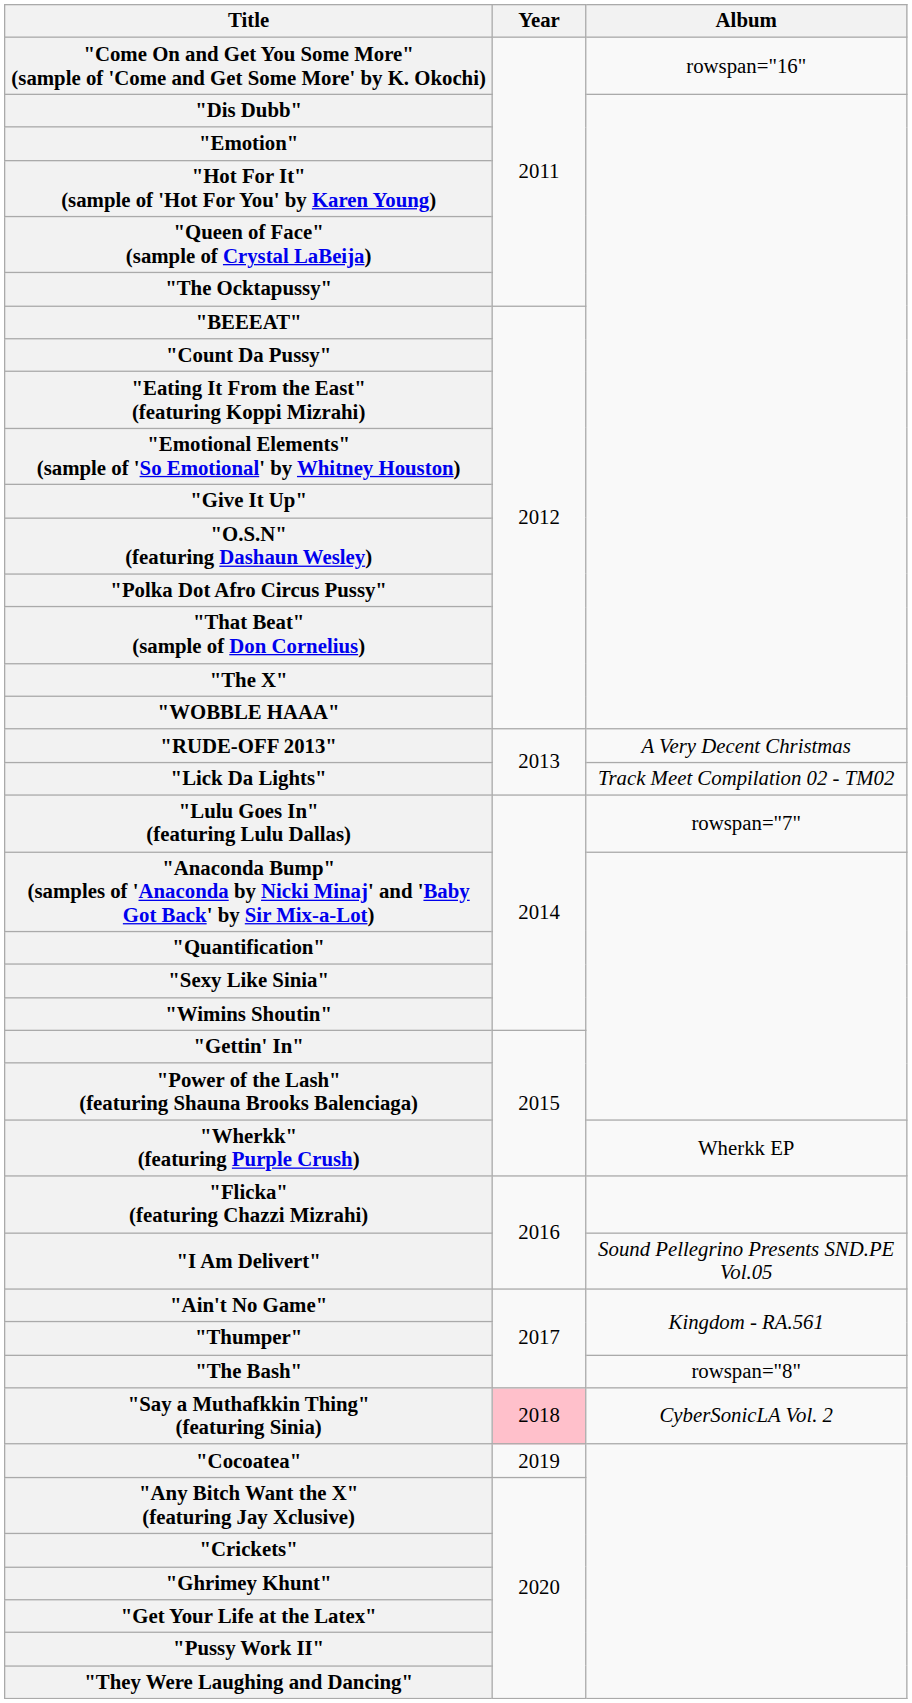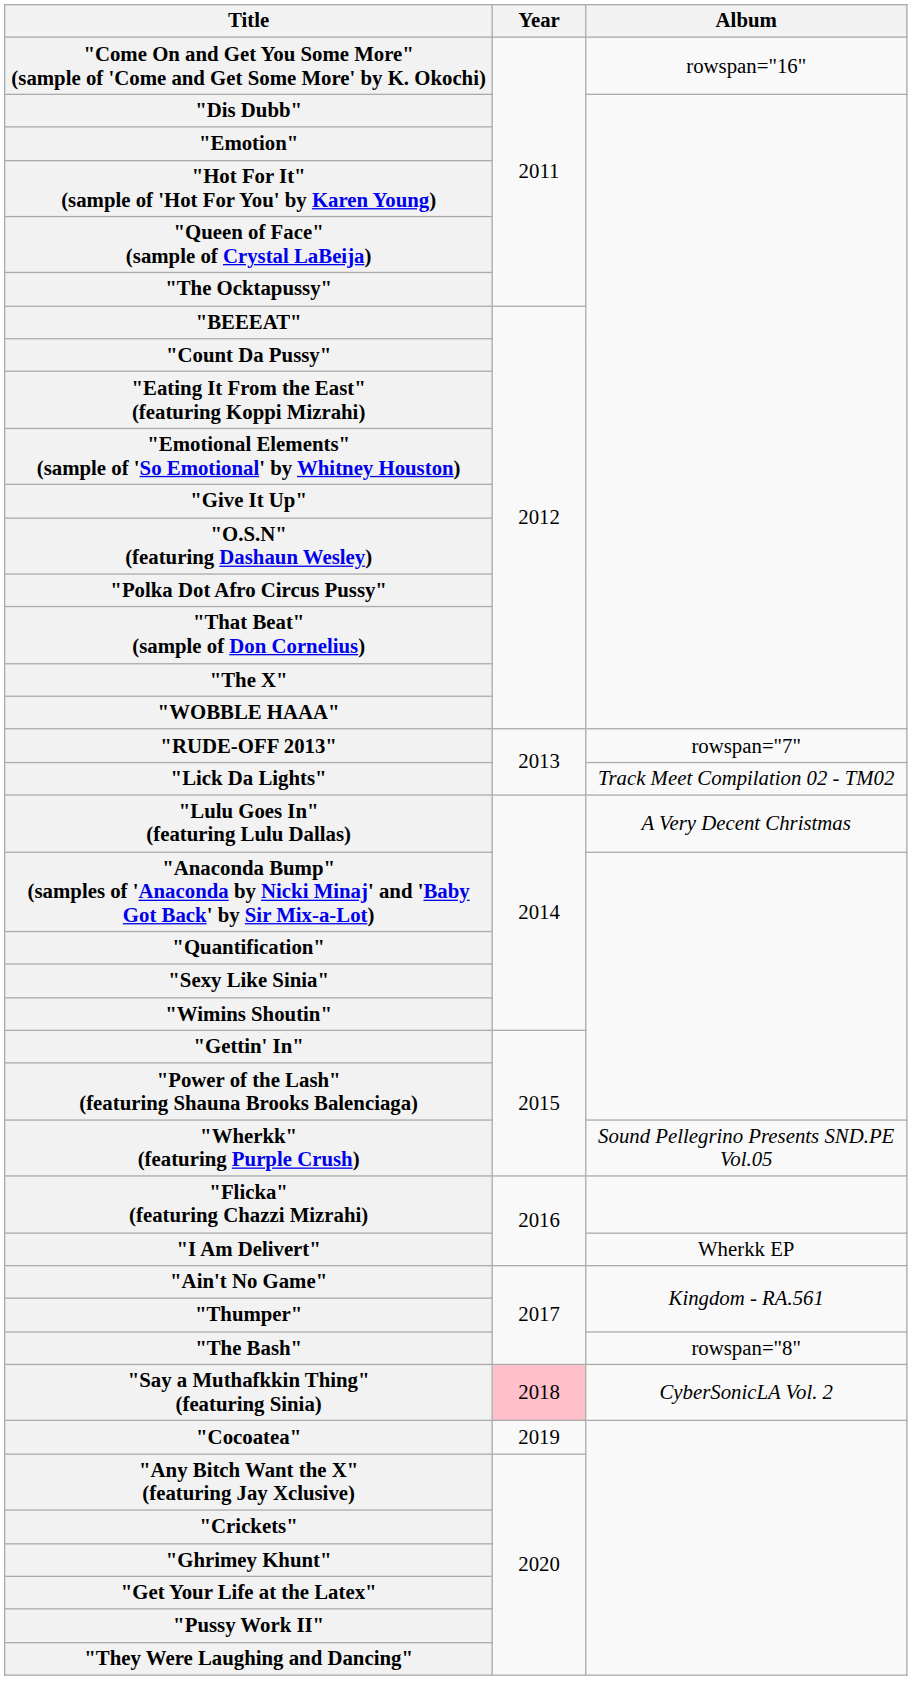(746, 745) A Very Decent Christmas -> (746, 745) rowspan="7"
(746, 823) rowspan="7" -> (746, 823) A Very Decent Christmas
(746, 1147) Wherkk EP -> (746, 1147) Sound Pellegrino Presents SND.PE Vol.05
(746, 1260) Sound Pellegrino Presents SND.PE Vol.05 -> (746, 1248) Wherkk EP
